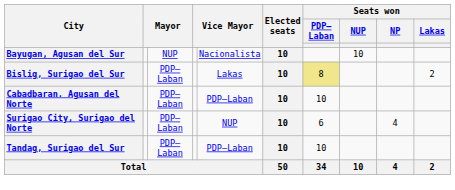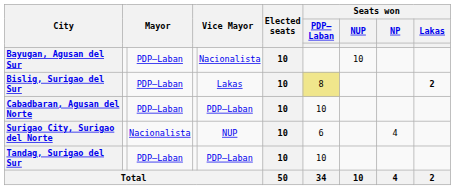(170, 54) NUP -> (160, 59) PDP–Laban
(432, 74) normal -> (432, 84) bold
(170, 123) PDP–Laban -> (160, 133) Nacionalista
